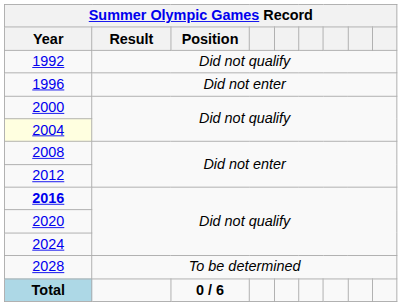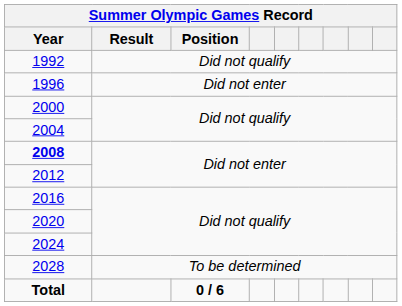(48, 130) lightyellow background -> (48, 130) no background
(48, 152) normal -> (48, 152) bold
(48, 198) bold -> (48, 198) normal
(48, 289) lightblue background -> (48, 289) no background
